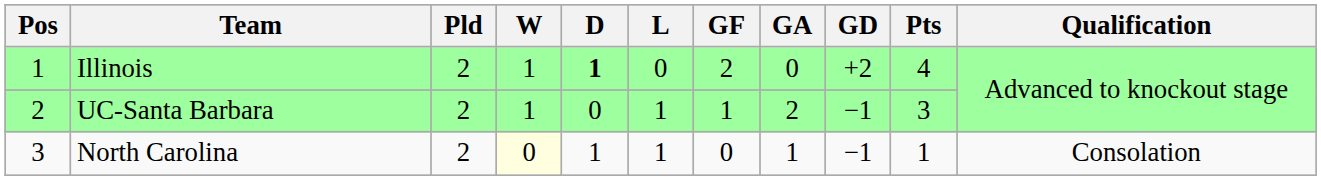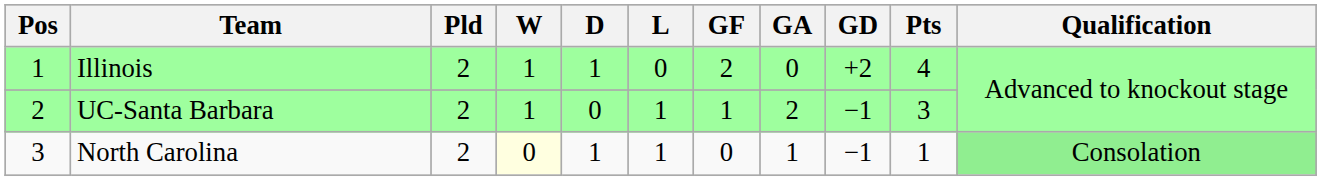(595, 68) bold -> (595, 68) normal
(1136, 152) no background -> (1136, 152) lightgreen background
